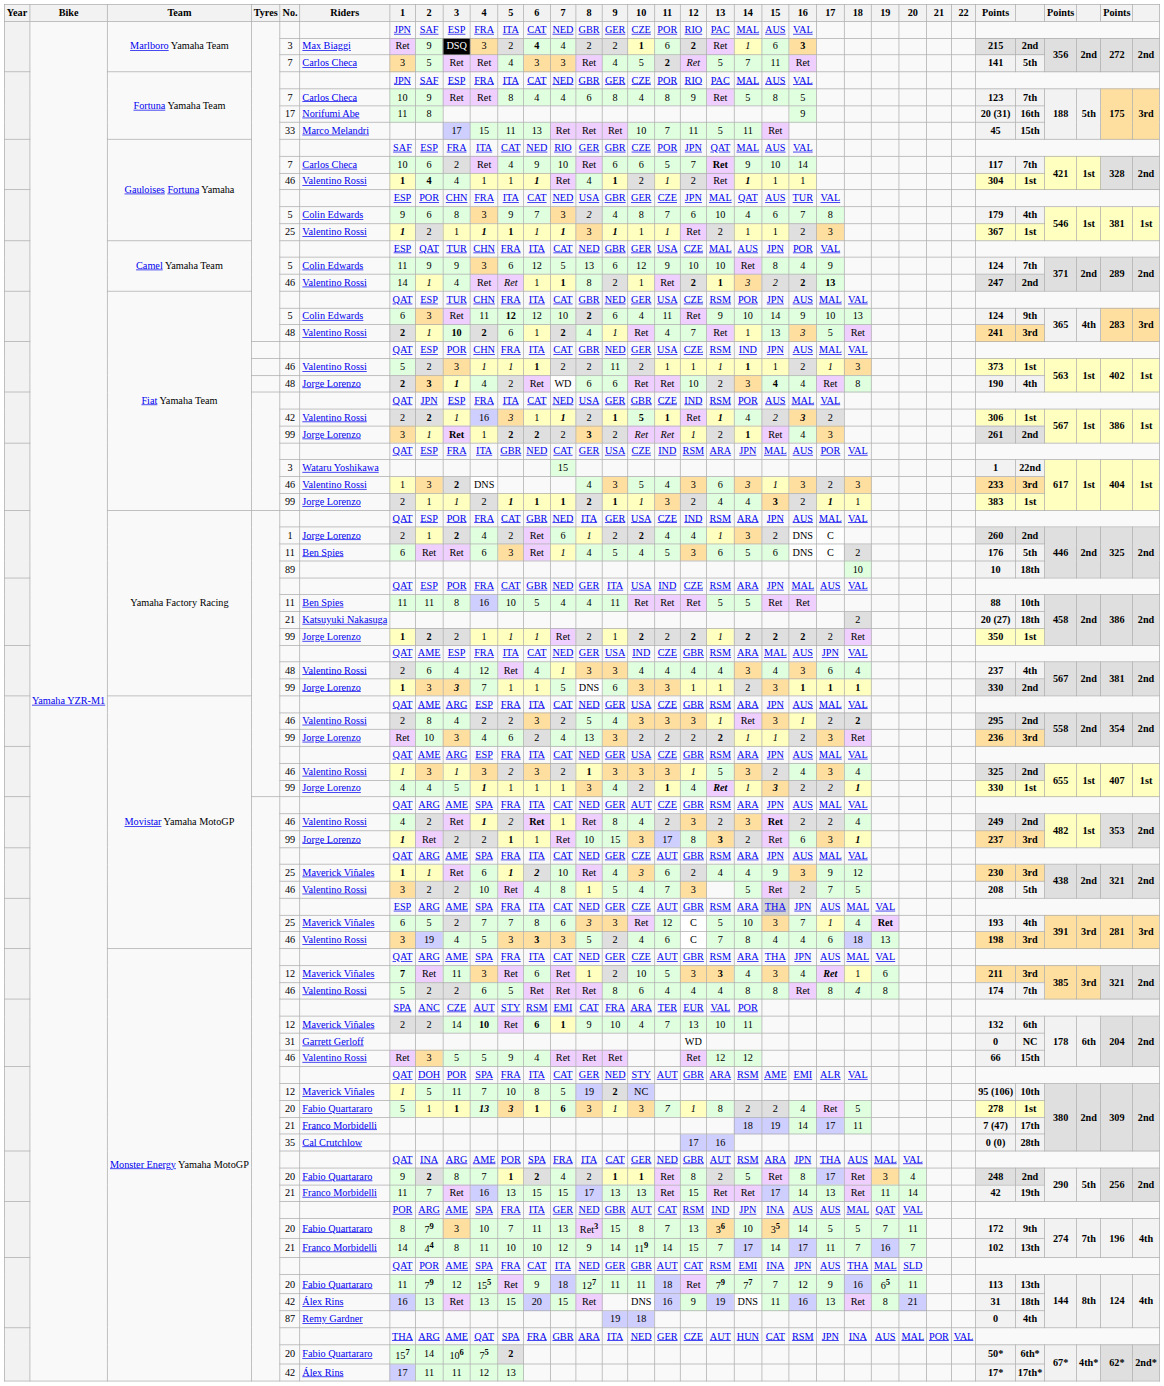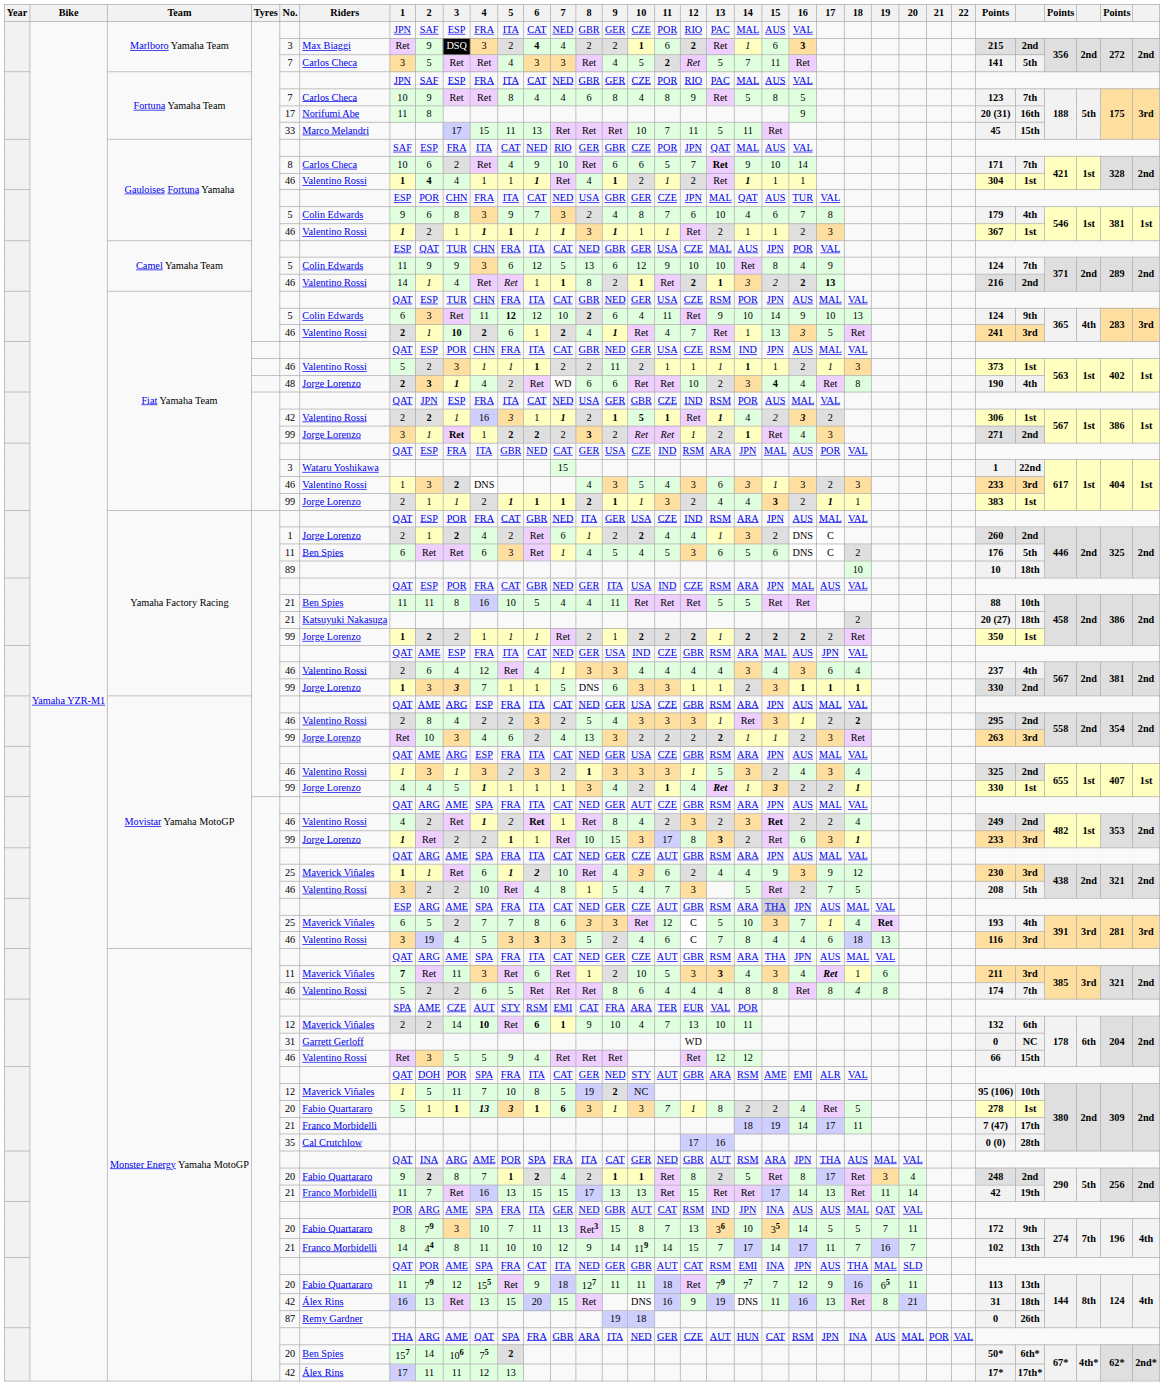(290, 165) 7 -> (290, 165) 8
(996, 165) 117 -> (996, 165) 171
(290, 232) 25 -> (290, 232) 46
(641, 283) normal -> (641, 283) bold
(996, 283) 247 -> (996, 283) 216
(290, 333) 48 -> (290, 333) 46
(615, 333) normal -> (615, 333) bold
(996, 434) 261 -> (996, 434) 271
(290, 603) 11 -> (290, 603) 21
(290, 670) 48 -> (290, 670) 46
(996, 738) 236 -> (996, 738) 263
(996, 839) 237 -> (996, 839) 233
(996, 940) 198 -> (996, 940) 116
(290, 974) 12 -> (290, 974) 11
(429, 1008) ANC -> (429, 1008) AME
(1030, 1319) 4th -> (1030, 1319) 26th
(337, 1354) Fabio Quartararo -> (323, 1354) Ben Spies
